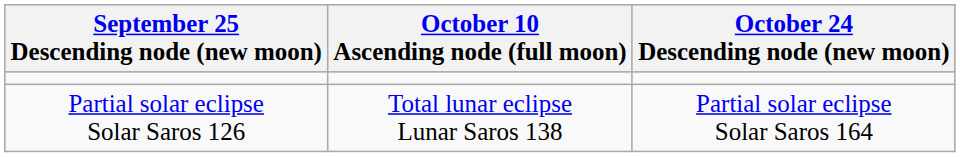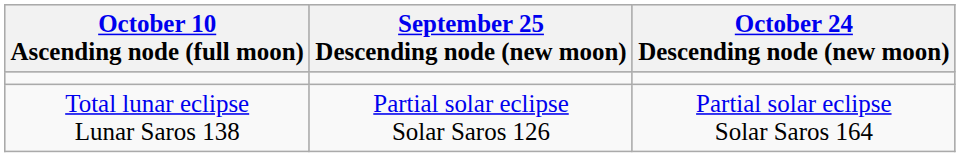columns swapped: (166, 38) <-> (480, 38)
